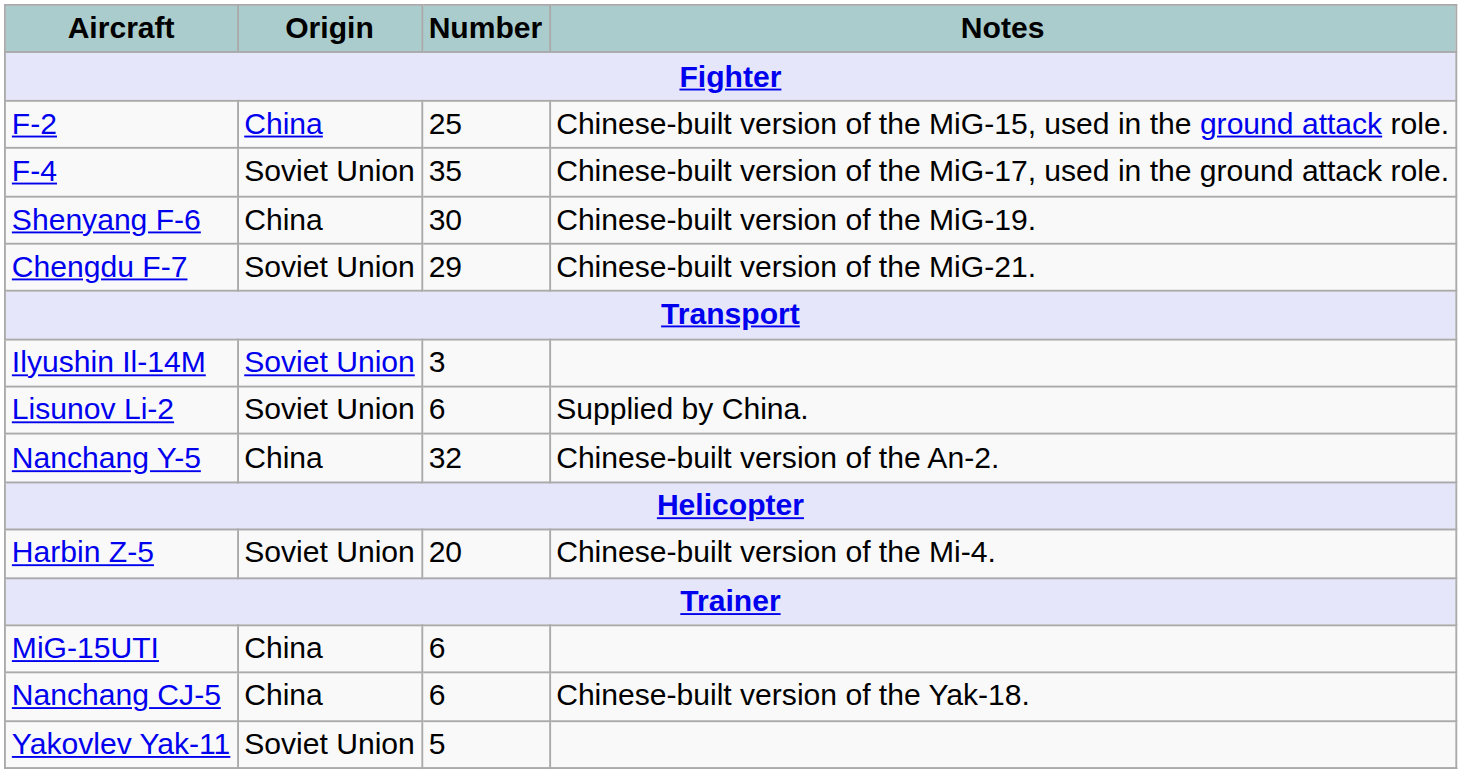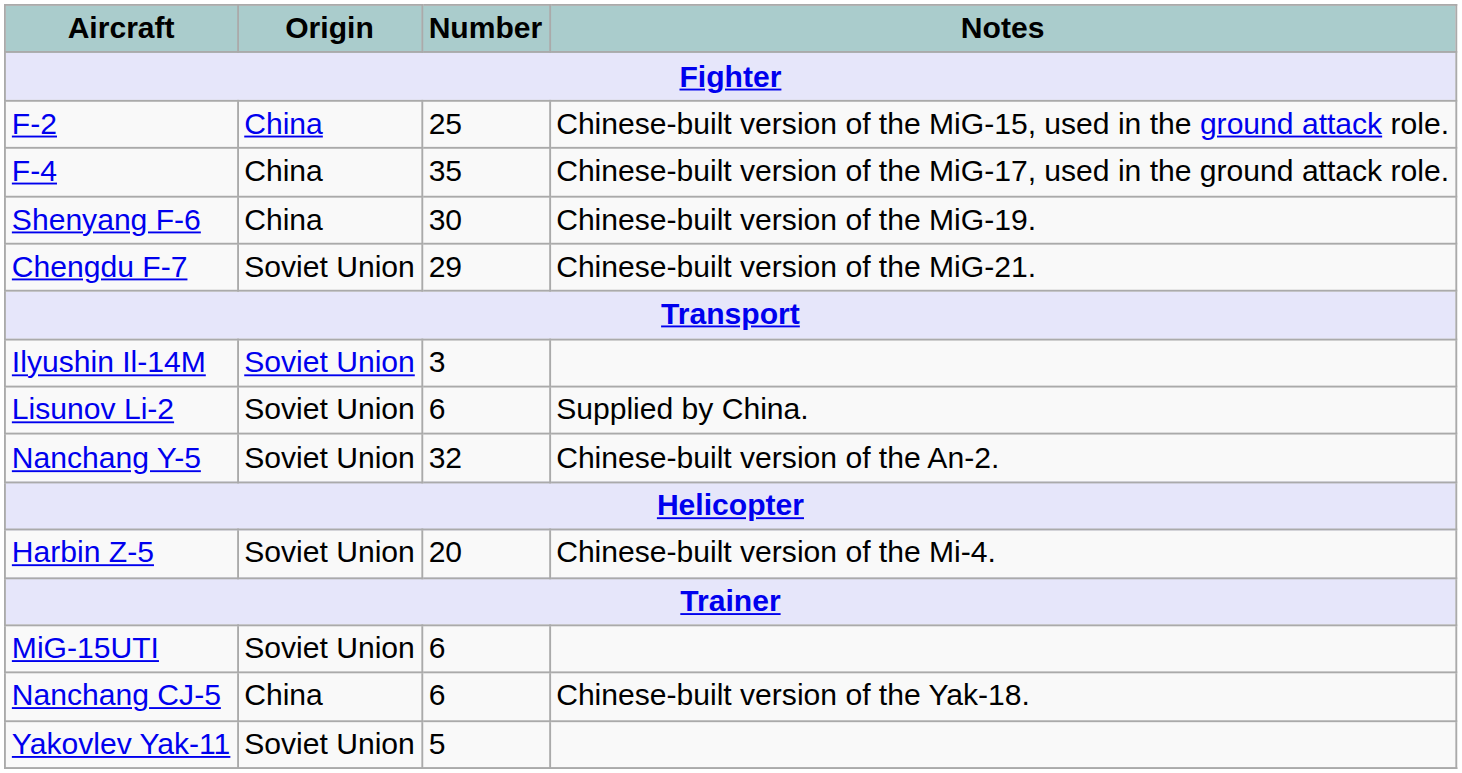(330, 171) Soviet Union -> (284, 171) China
(284, 457) China -> (330, 457) Soviet Union
(284, 648) China -> (330, 648) Soviet Union
